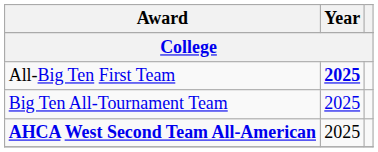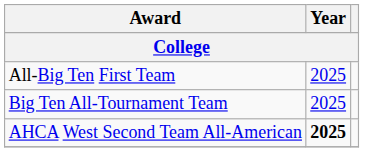(342, 75) bold -> (328, 75) normal
(162, 132) bold -> (155, 132) normal
(342, 132) normal -> (328, 132) bold
